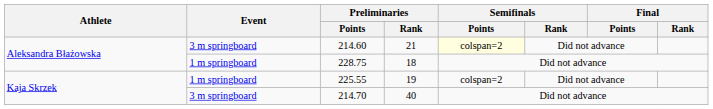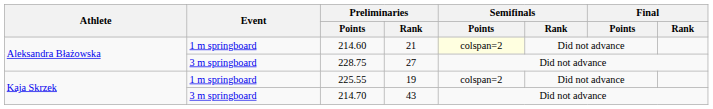(223, 46) 3 m springboard -> (223, 46) 1 m springboard
(223, 62) 1 m springboard -> (223, 62) 3 m springboard
(411, 62) 18 -> (411, 62) 27
(411, 96) 40 -> (411, 96) 43
